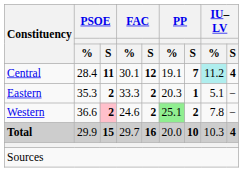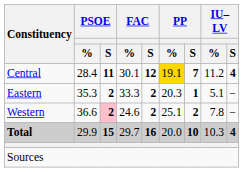(172, 73) no background -> (172, 73) gold background
(214, 73) paleturquoise background -> (214, 73) no background
(172, 112) lightgreen background -> (172, 112) no background
